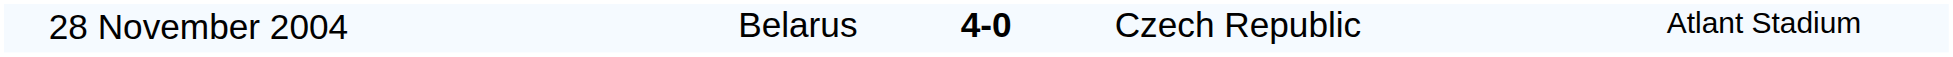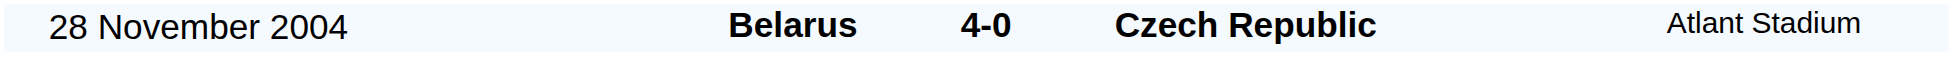(798, 25) normal -> (793, 25) bold
(1238, 25) normal -> (1246, 25) bold
